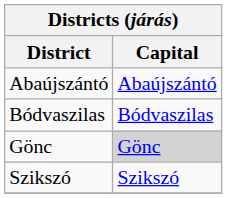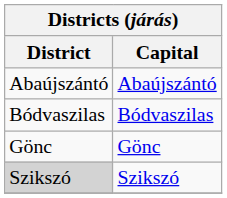(139, 146) lightgrey background -> (139, 146) no background
(40, 177) no background -> (40, 177) lightgrey background
